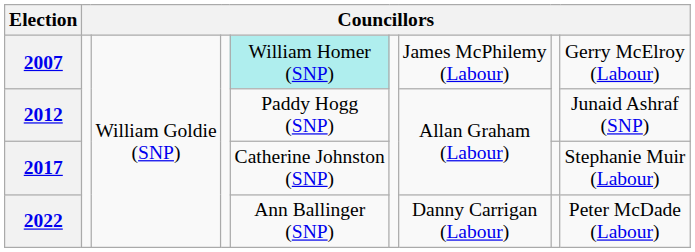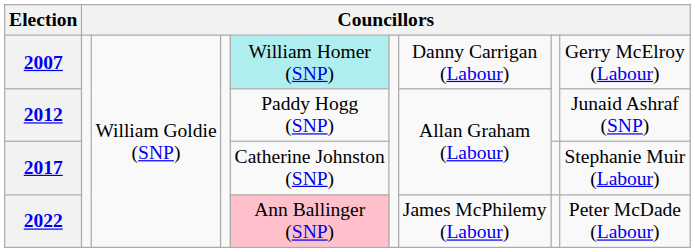(475, 61) James McPhilemy (Labour) -> (475, 61) Danny Carrigan (Labour)
(310, 220) no background -> (310, 220) pink background
(475, 220) Danny Carrigan (Labour) -> (475, 220) James McPhilemy (Labour)
